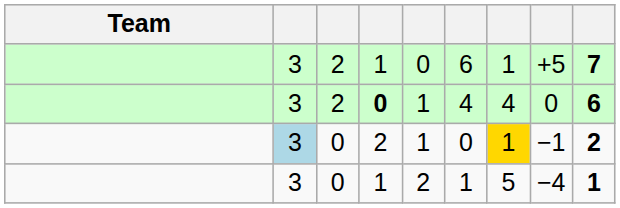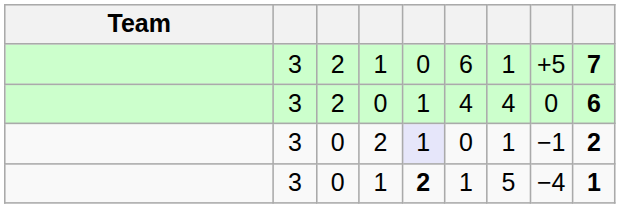(380, 103) bold -> (380, 103) normal
(295, 143) lightblue background -> (295, 143) no background
(423, 143) no background -> (423, 143) lavender background
(509, 143) gold background -> (509, 143) no background
(423, 182) normal -> (423, 182) bold
